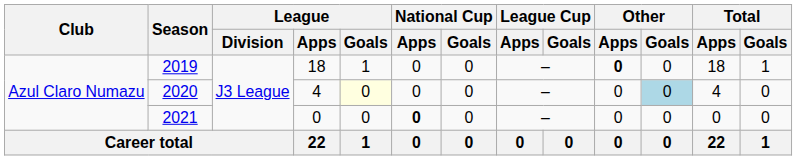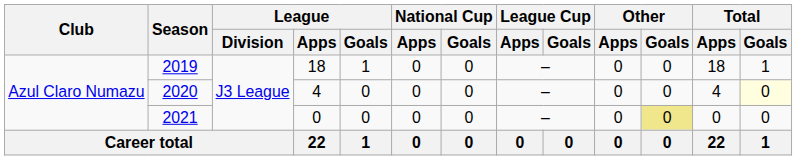(618, 67) bold -> (618, 67) normal
(366, 92) lightyellow background -> (366, 92) no background
(667, 92) lightblue background -> (667, 92) no background
(765, 92) no background -> (765, 92) lightyellow background
(416, 117) bold -> (416, 117) normal
(667, 117) no background -> (667, 117) khaki background
